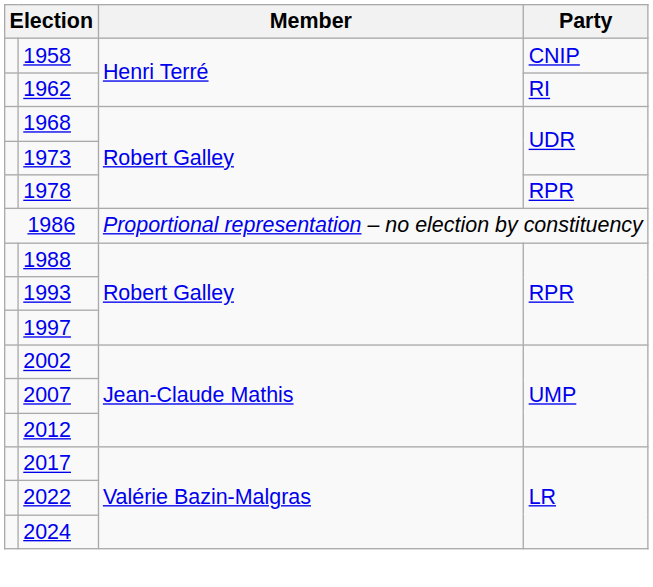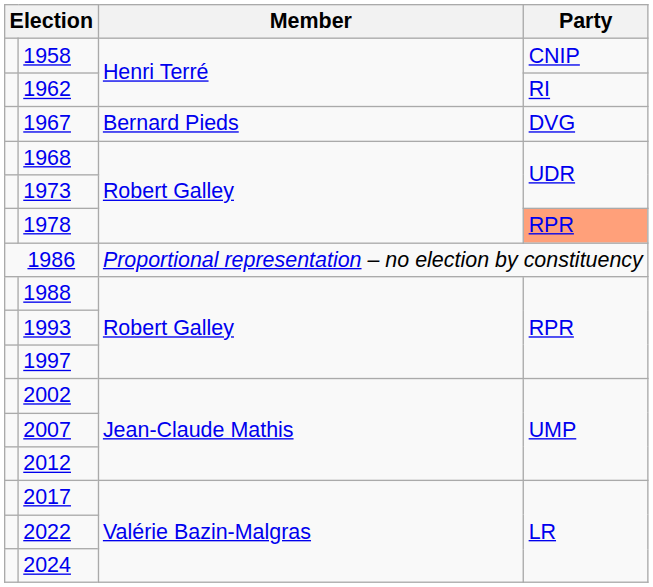+ row: (47, 123)
(551, 191) no background -> (551, 225) lightsalmon background
